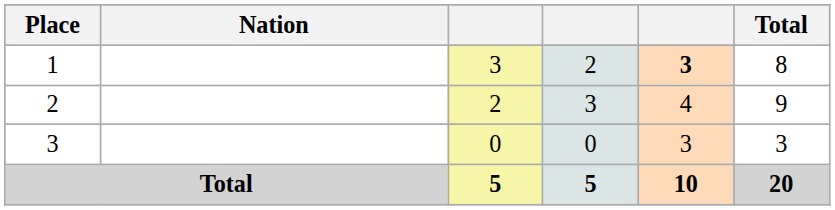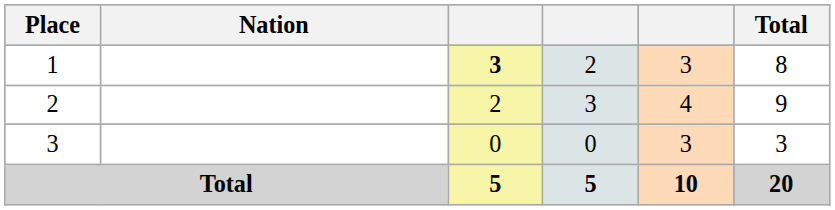(495, 64) normal -> (495, 64) bold
(686, 64) bold -> (686, 64) normal
